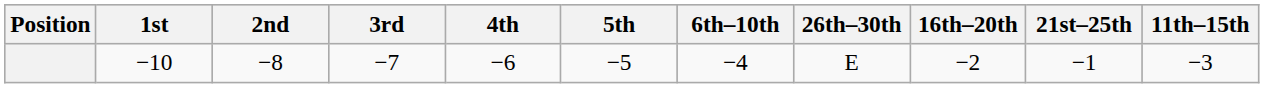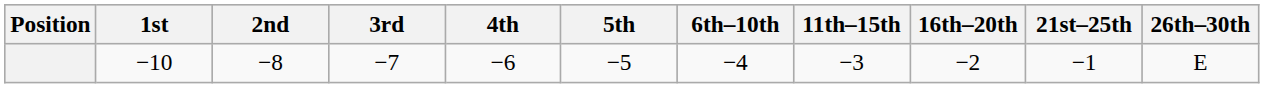columns swapped: (1200, 24) <-> (852, 24)
